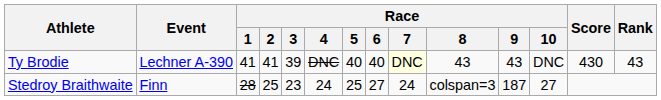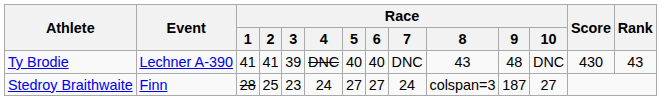(407, 62) lightyellow background -> (407, 62) no background
(514, 62) 43 -> (514, 62) 48
(354, 85) 25 -> (354, 85) 27
